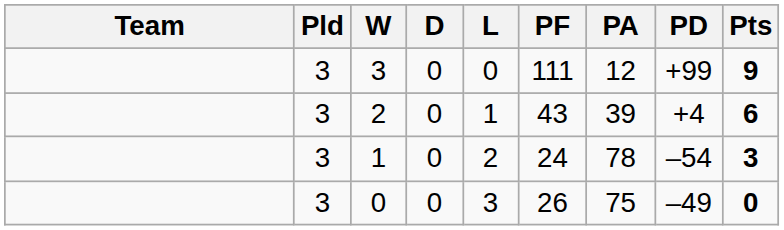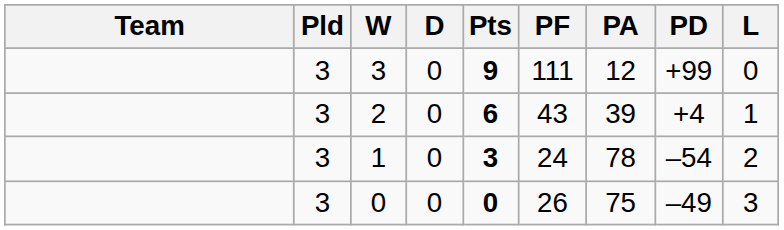columns swapped: (490, 26) <-> (751, 26)
